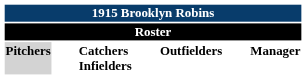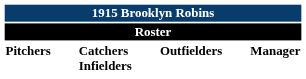(28, 50) lightgrey background -> (28, 50) no background
